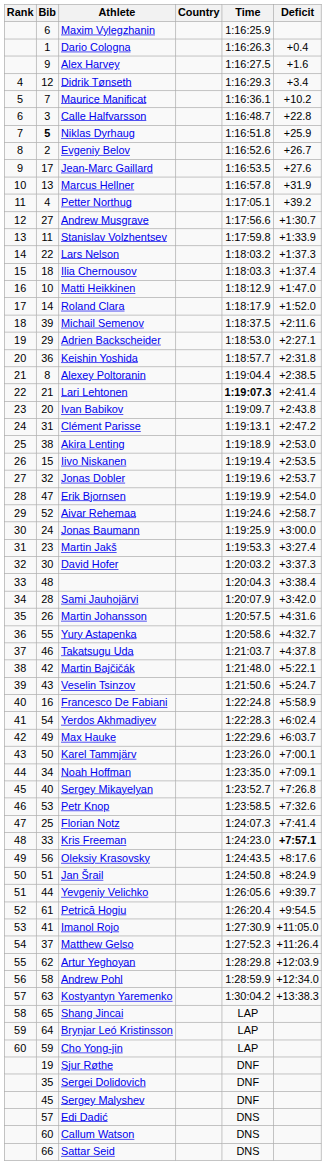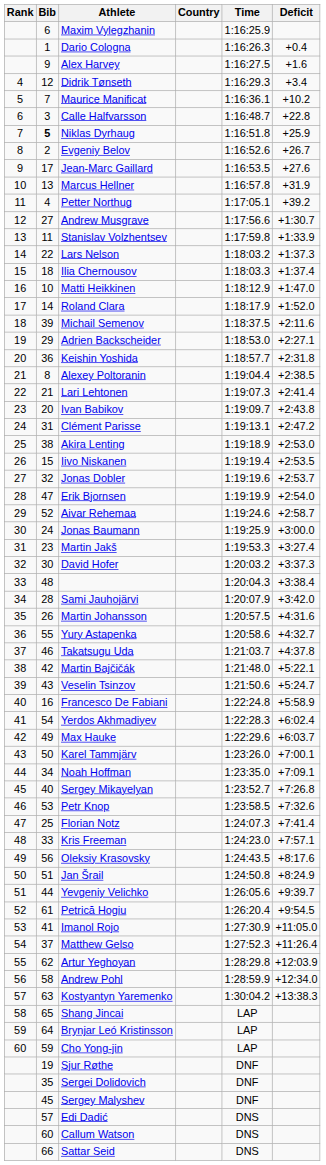(248, 392) bold -> (247, 392) normal
(298, 841) bold -> (296, 841) normal
